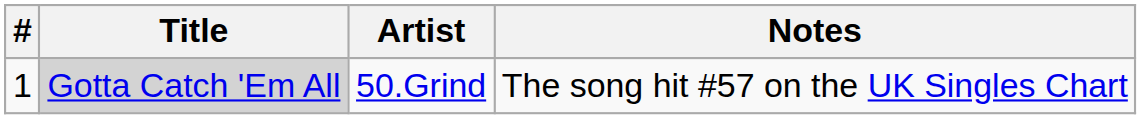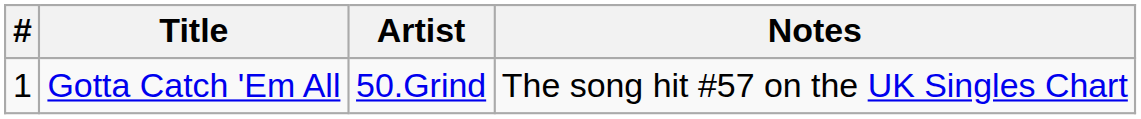(194, 85) lightgrey background -> (194, 85) no background
